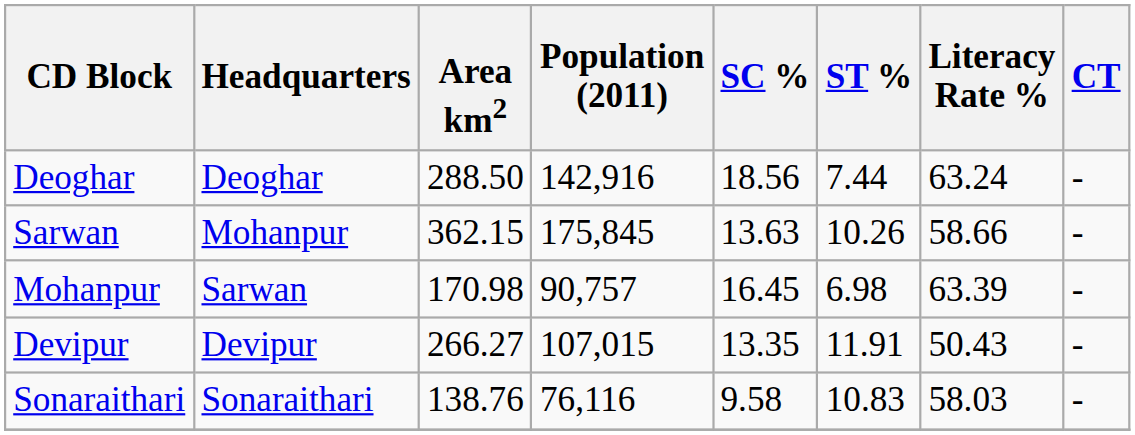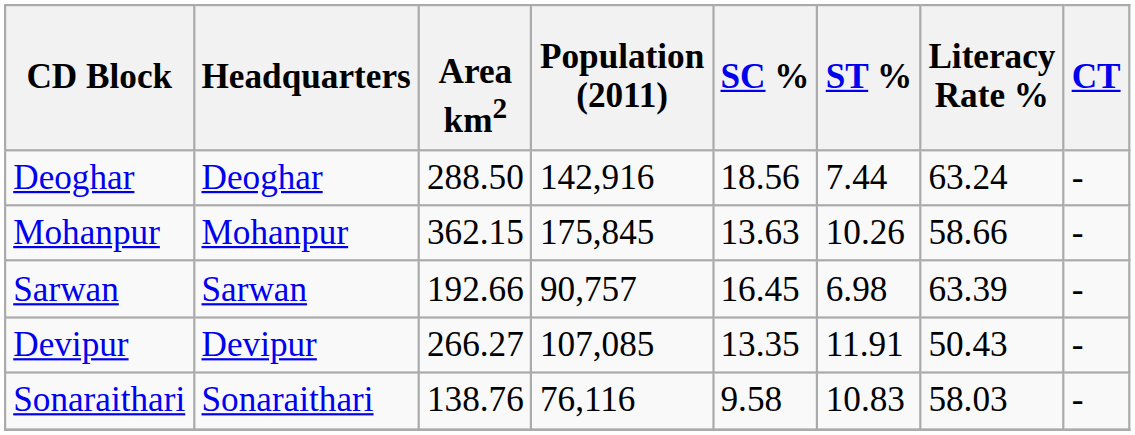(66, 232) Sarwan -> (87, 232) Mohanpur
(87, 288) Mohanpur -> (66, 288) Sarwan
(475, 288) 170.98 -> (475, 288) 192.66
(597, 344) 107,015 -> (597, 344) 107,085
